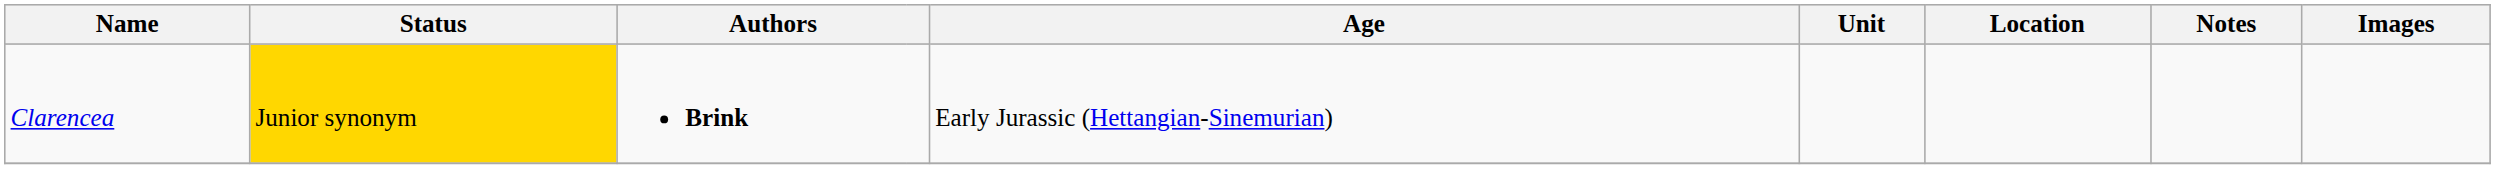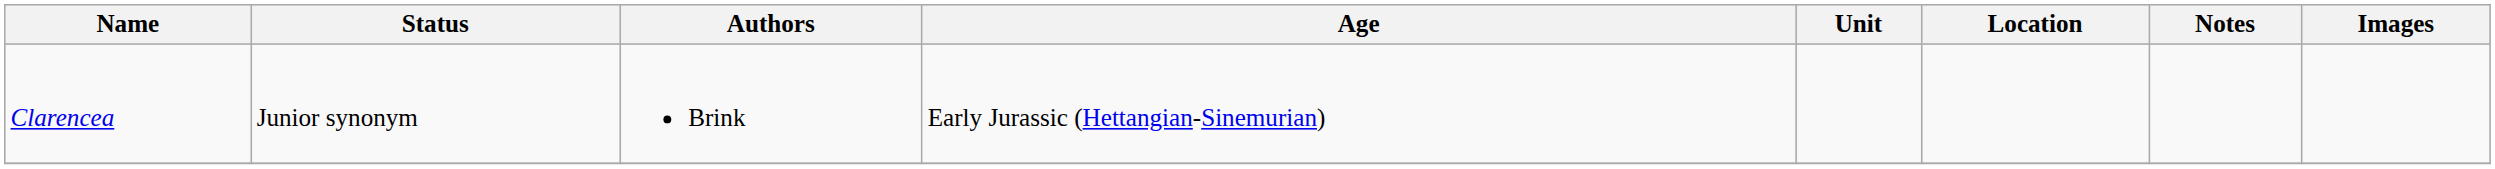(336, 117) gold background -> (337, 117) no background
(762, 118) bold -> (760, 118) normal
